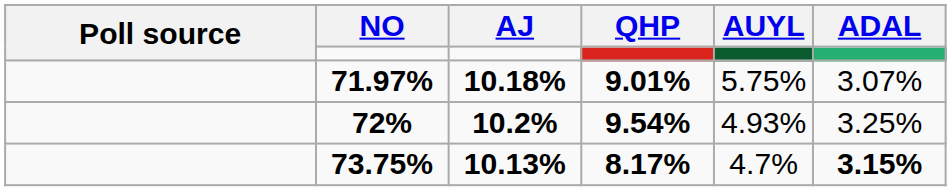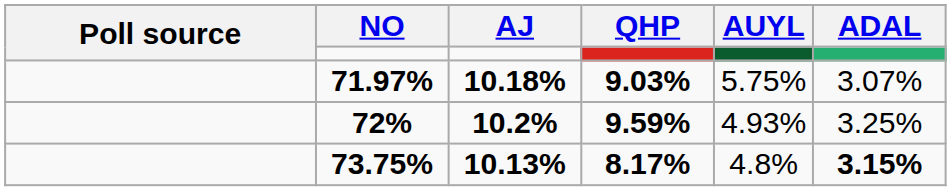(648, 81) 9.01% -> (648, 81) 9.03%
(648, 122) 9.54% -> (648, 122) 9.59%
(764, 164) 4.7% -> (764, 164) 4.8%
